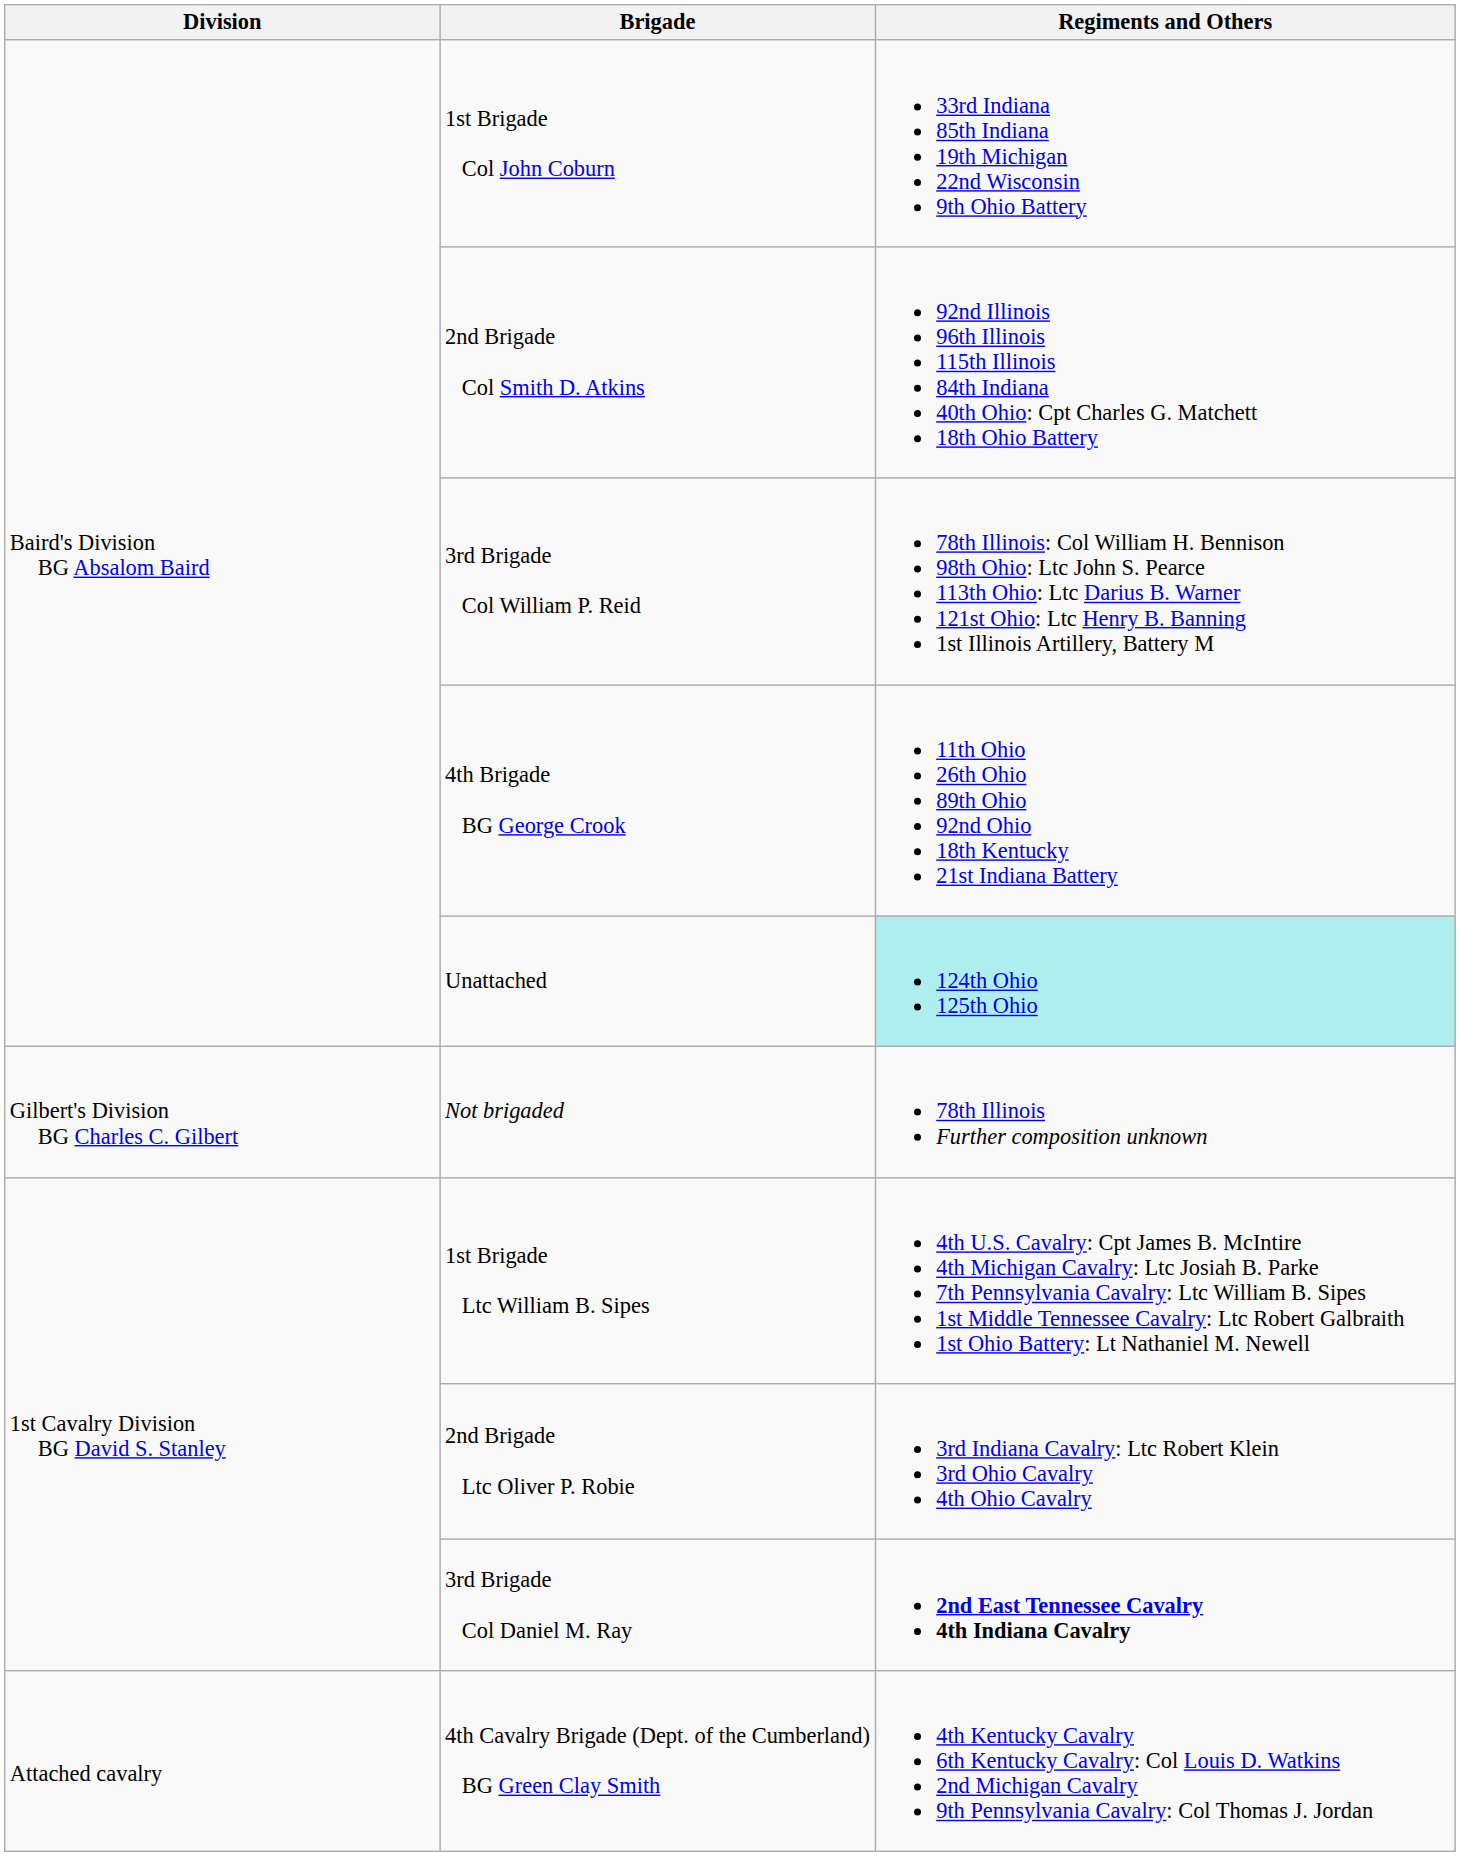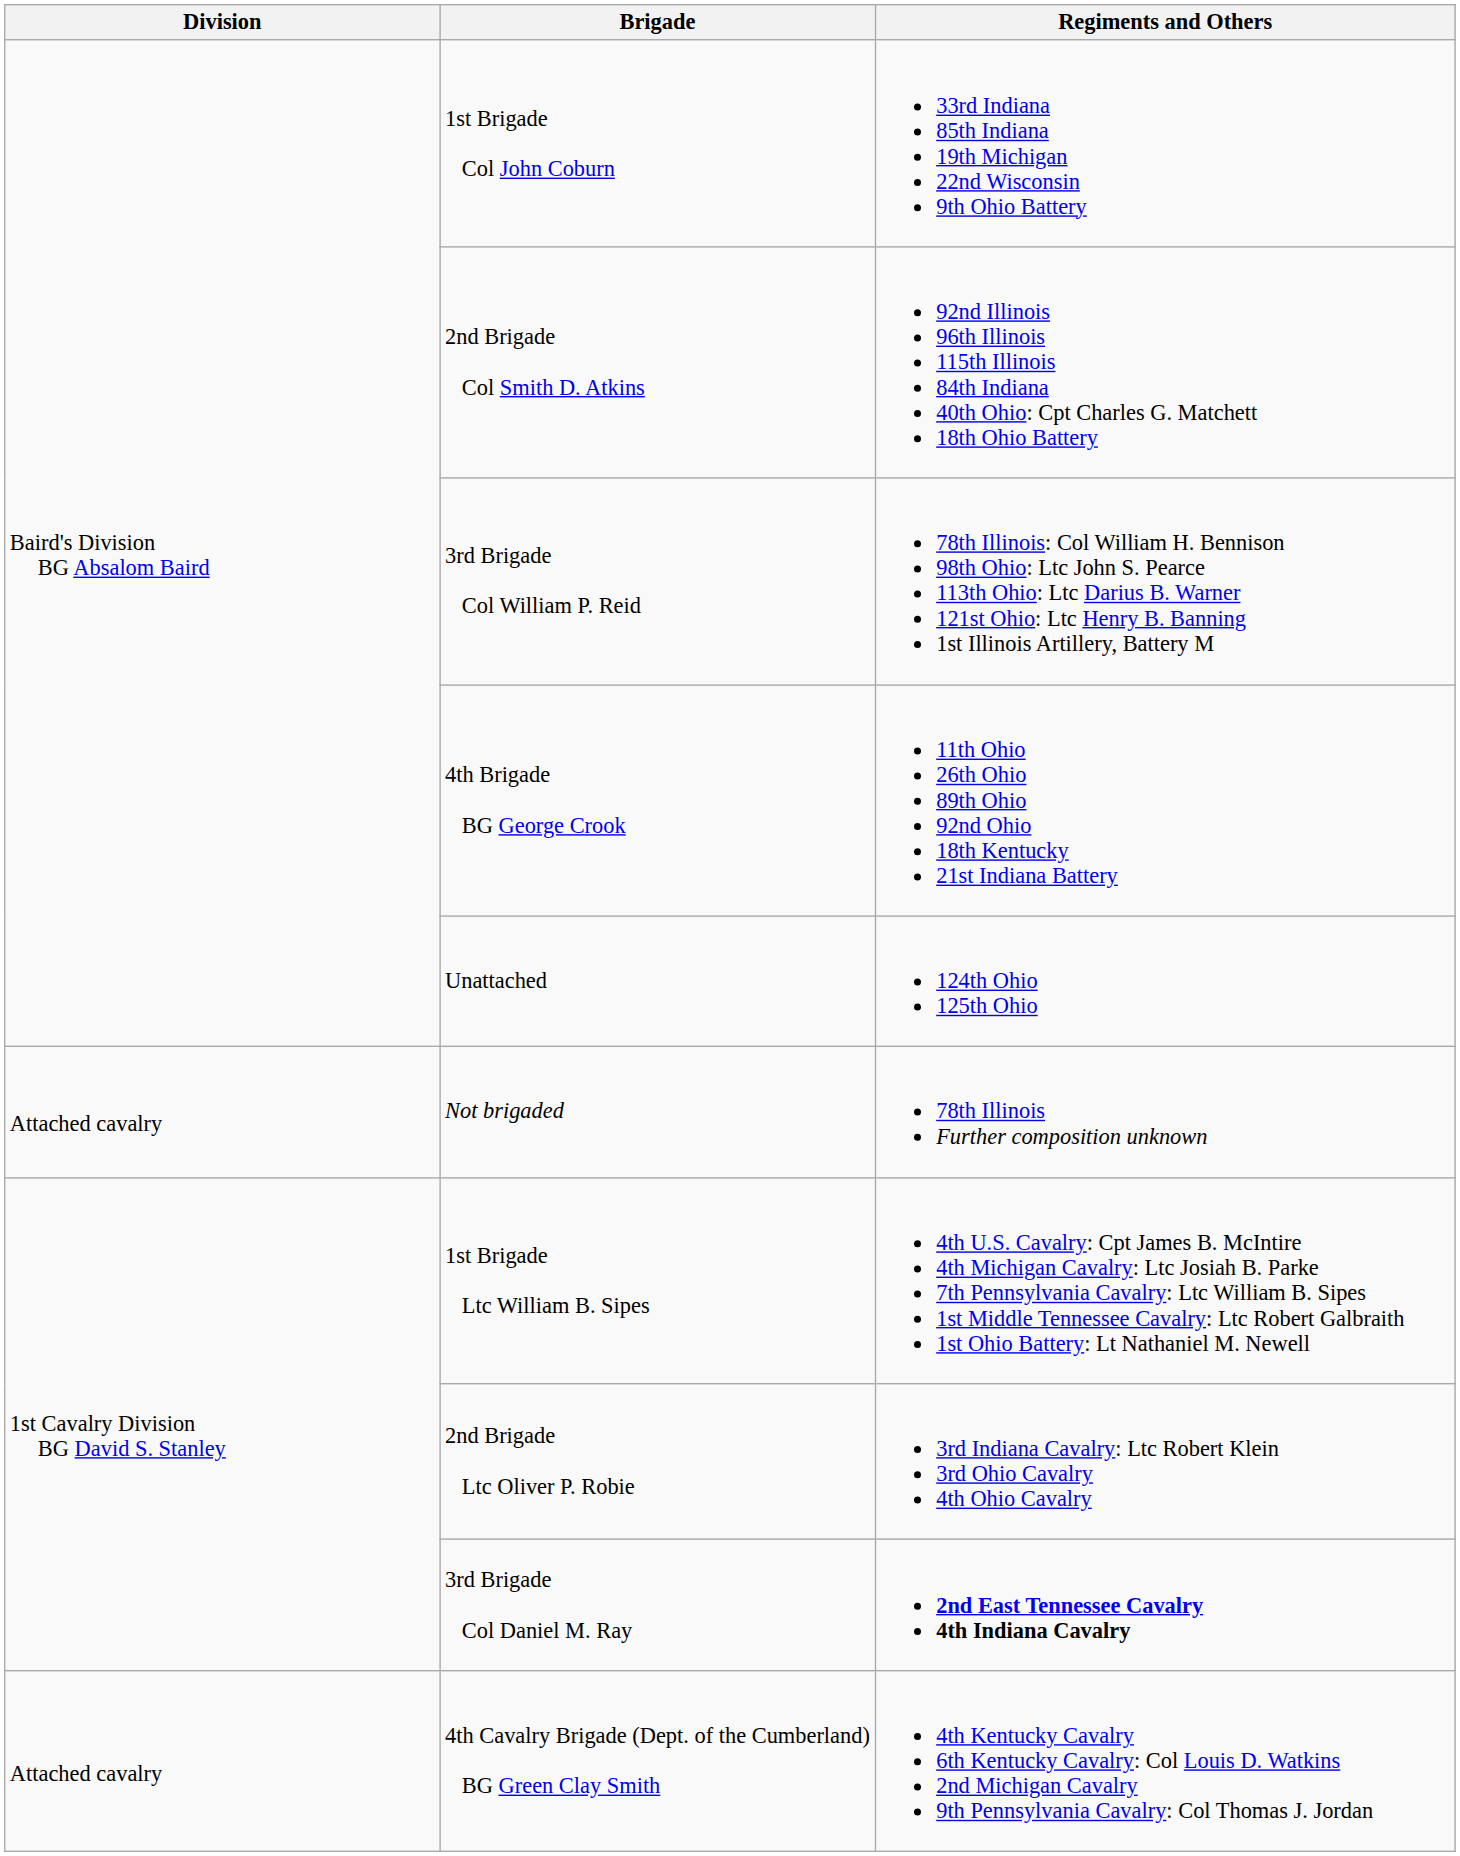(1165, 994) paleturquoise background -> (1165, 994) no background
(124, 1124) Gilbert's Division BG Charles C. Gilbert -> (86, 1124) Attached cavalry
